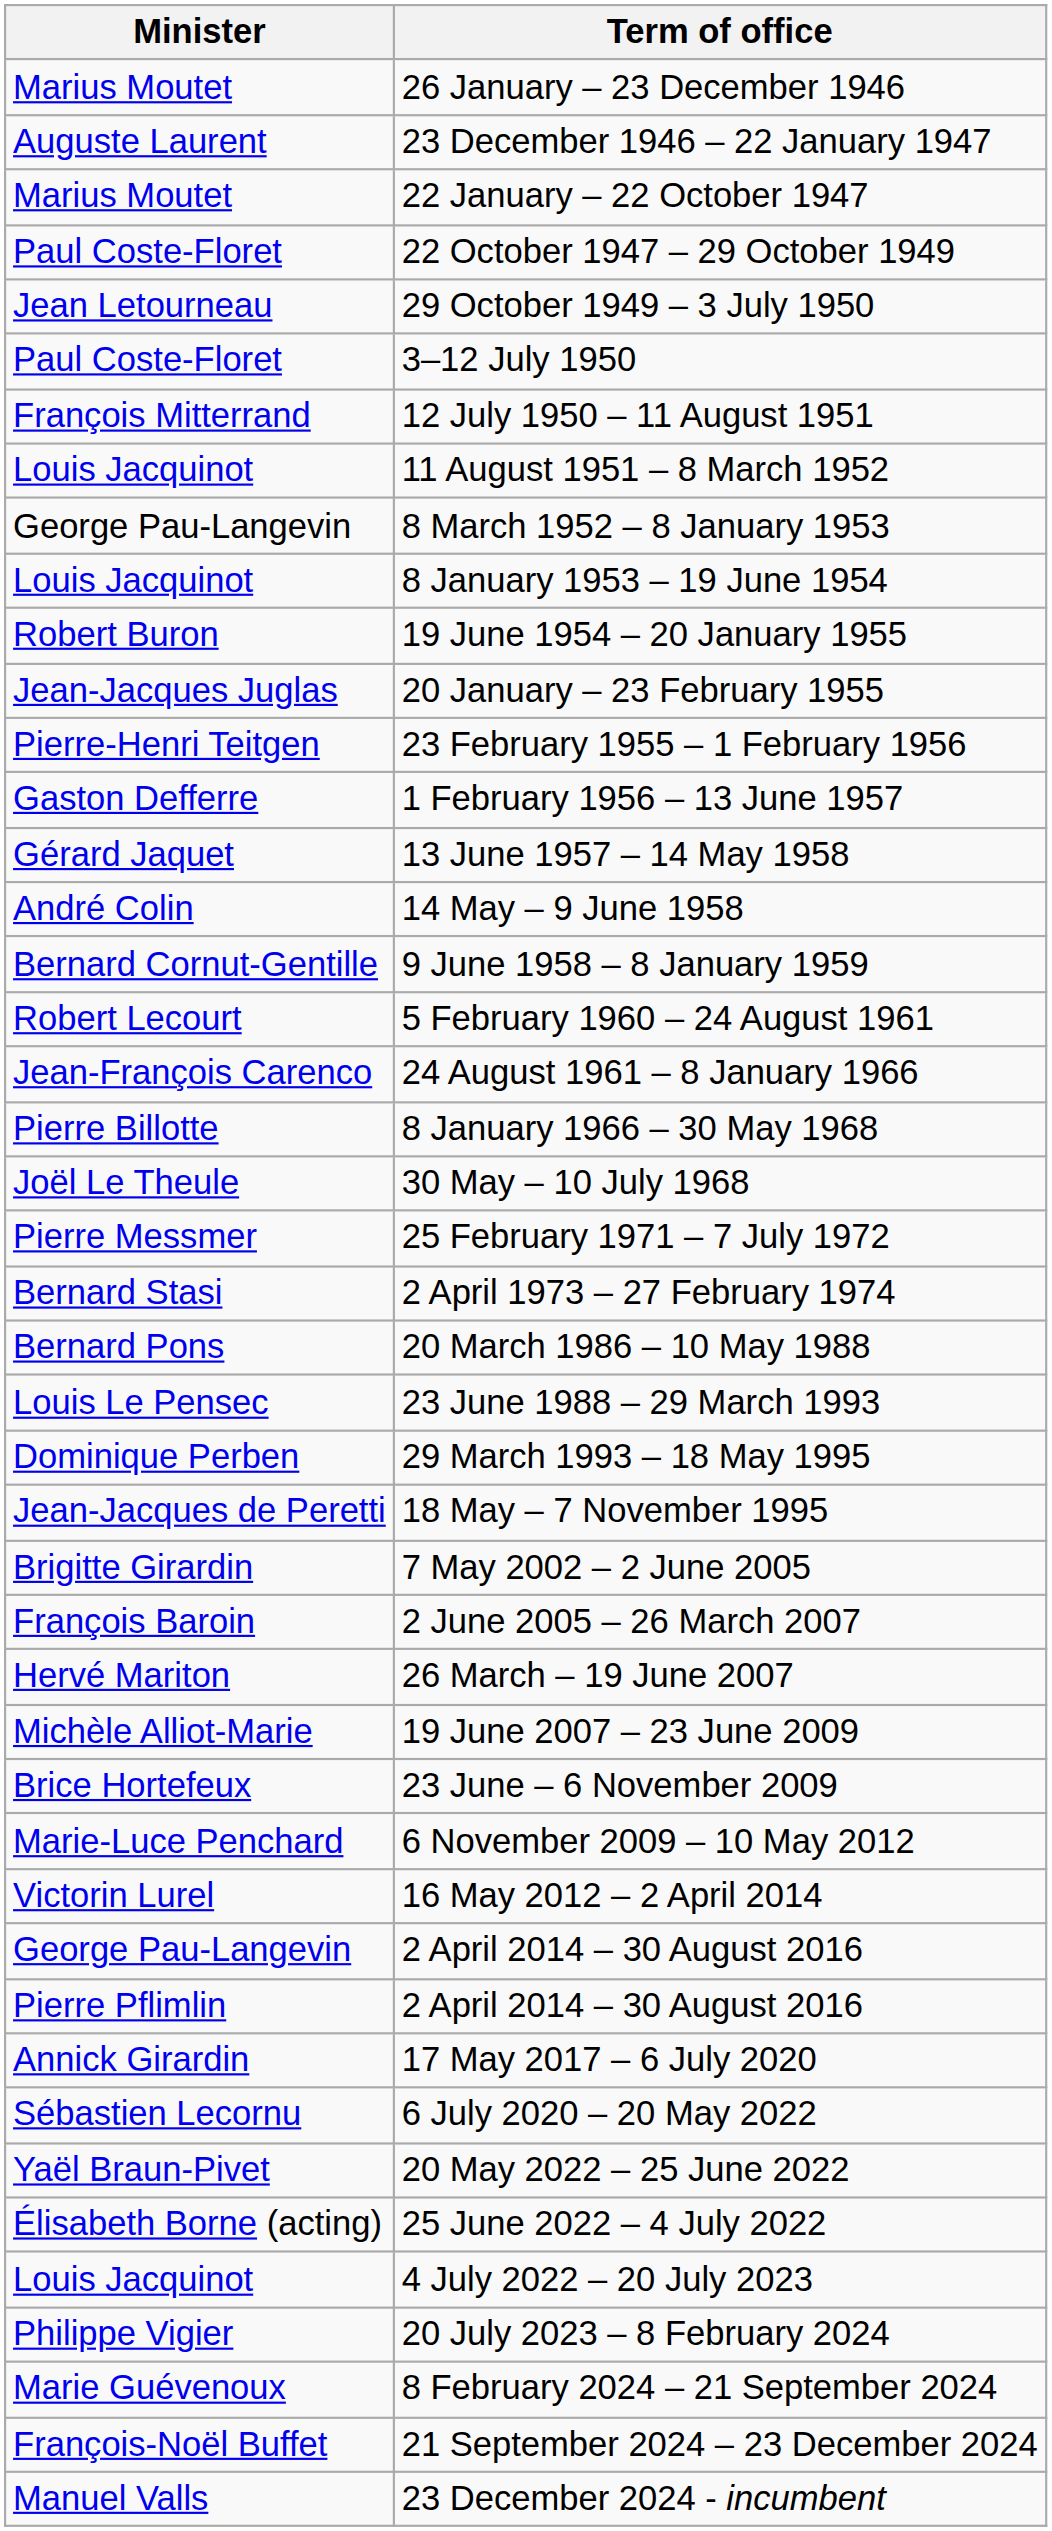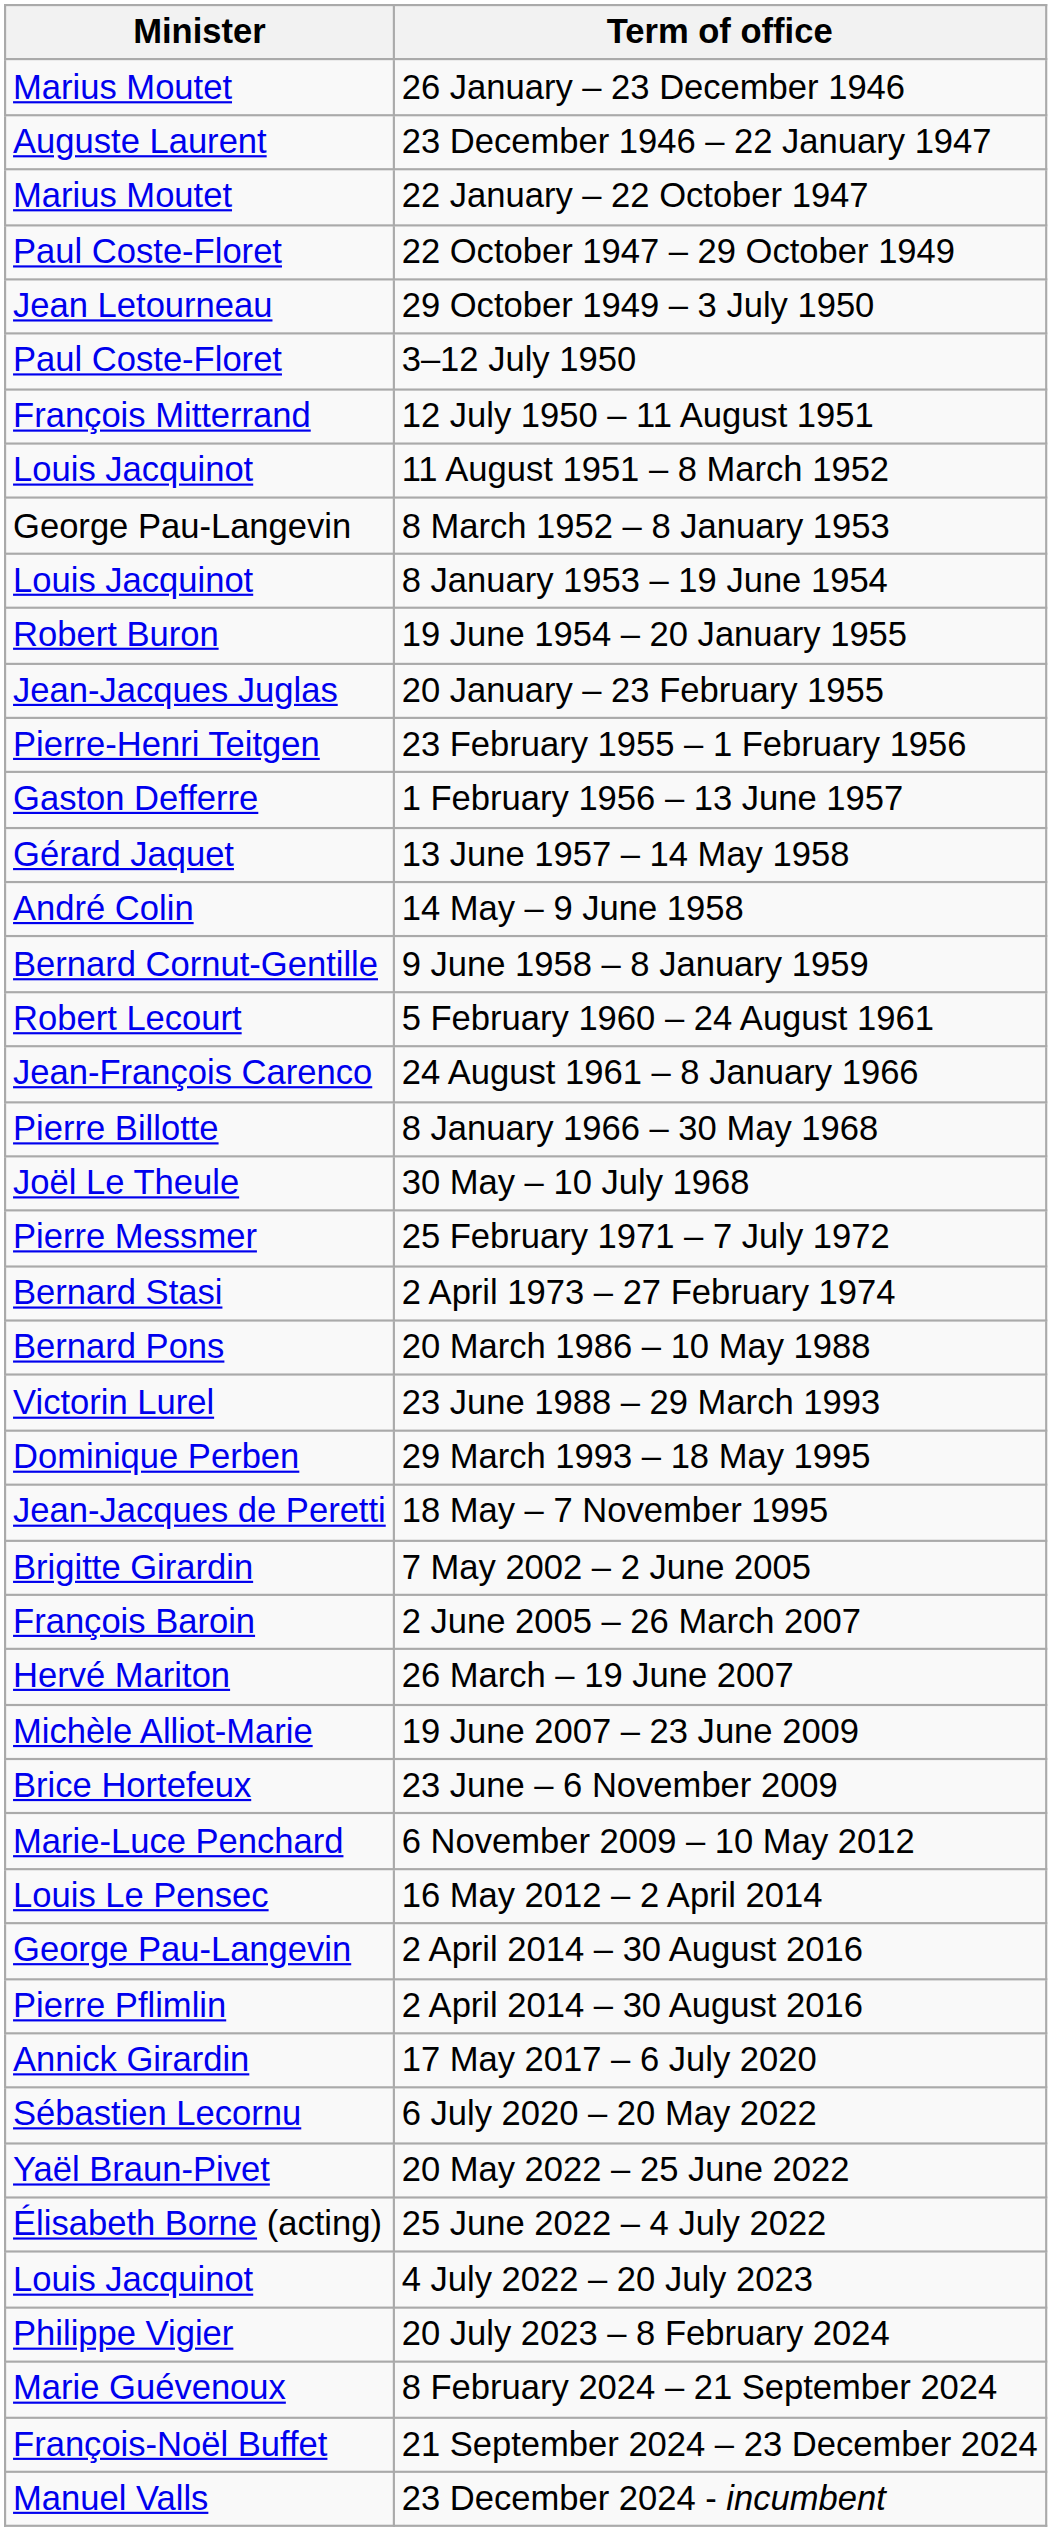(141, 1402) Louis Le Pensec -> (114, 1402) Victorin Lurel
(114, 1895) Victorin Lurel -> (141, 1895) Louis Le Pensec
